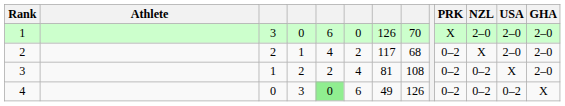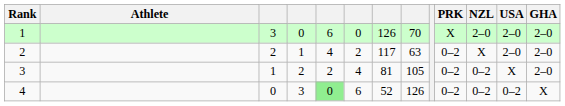(415, 52) 68 -> (415, 52) 63
(415, 71) 108 -> (415, 71) 105
(387, 91) 49 -> (387, 91) 52
